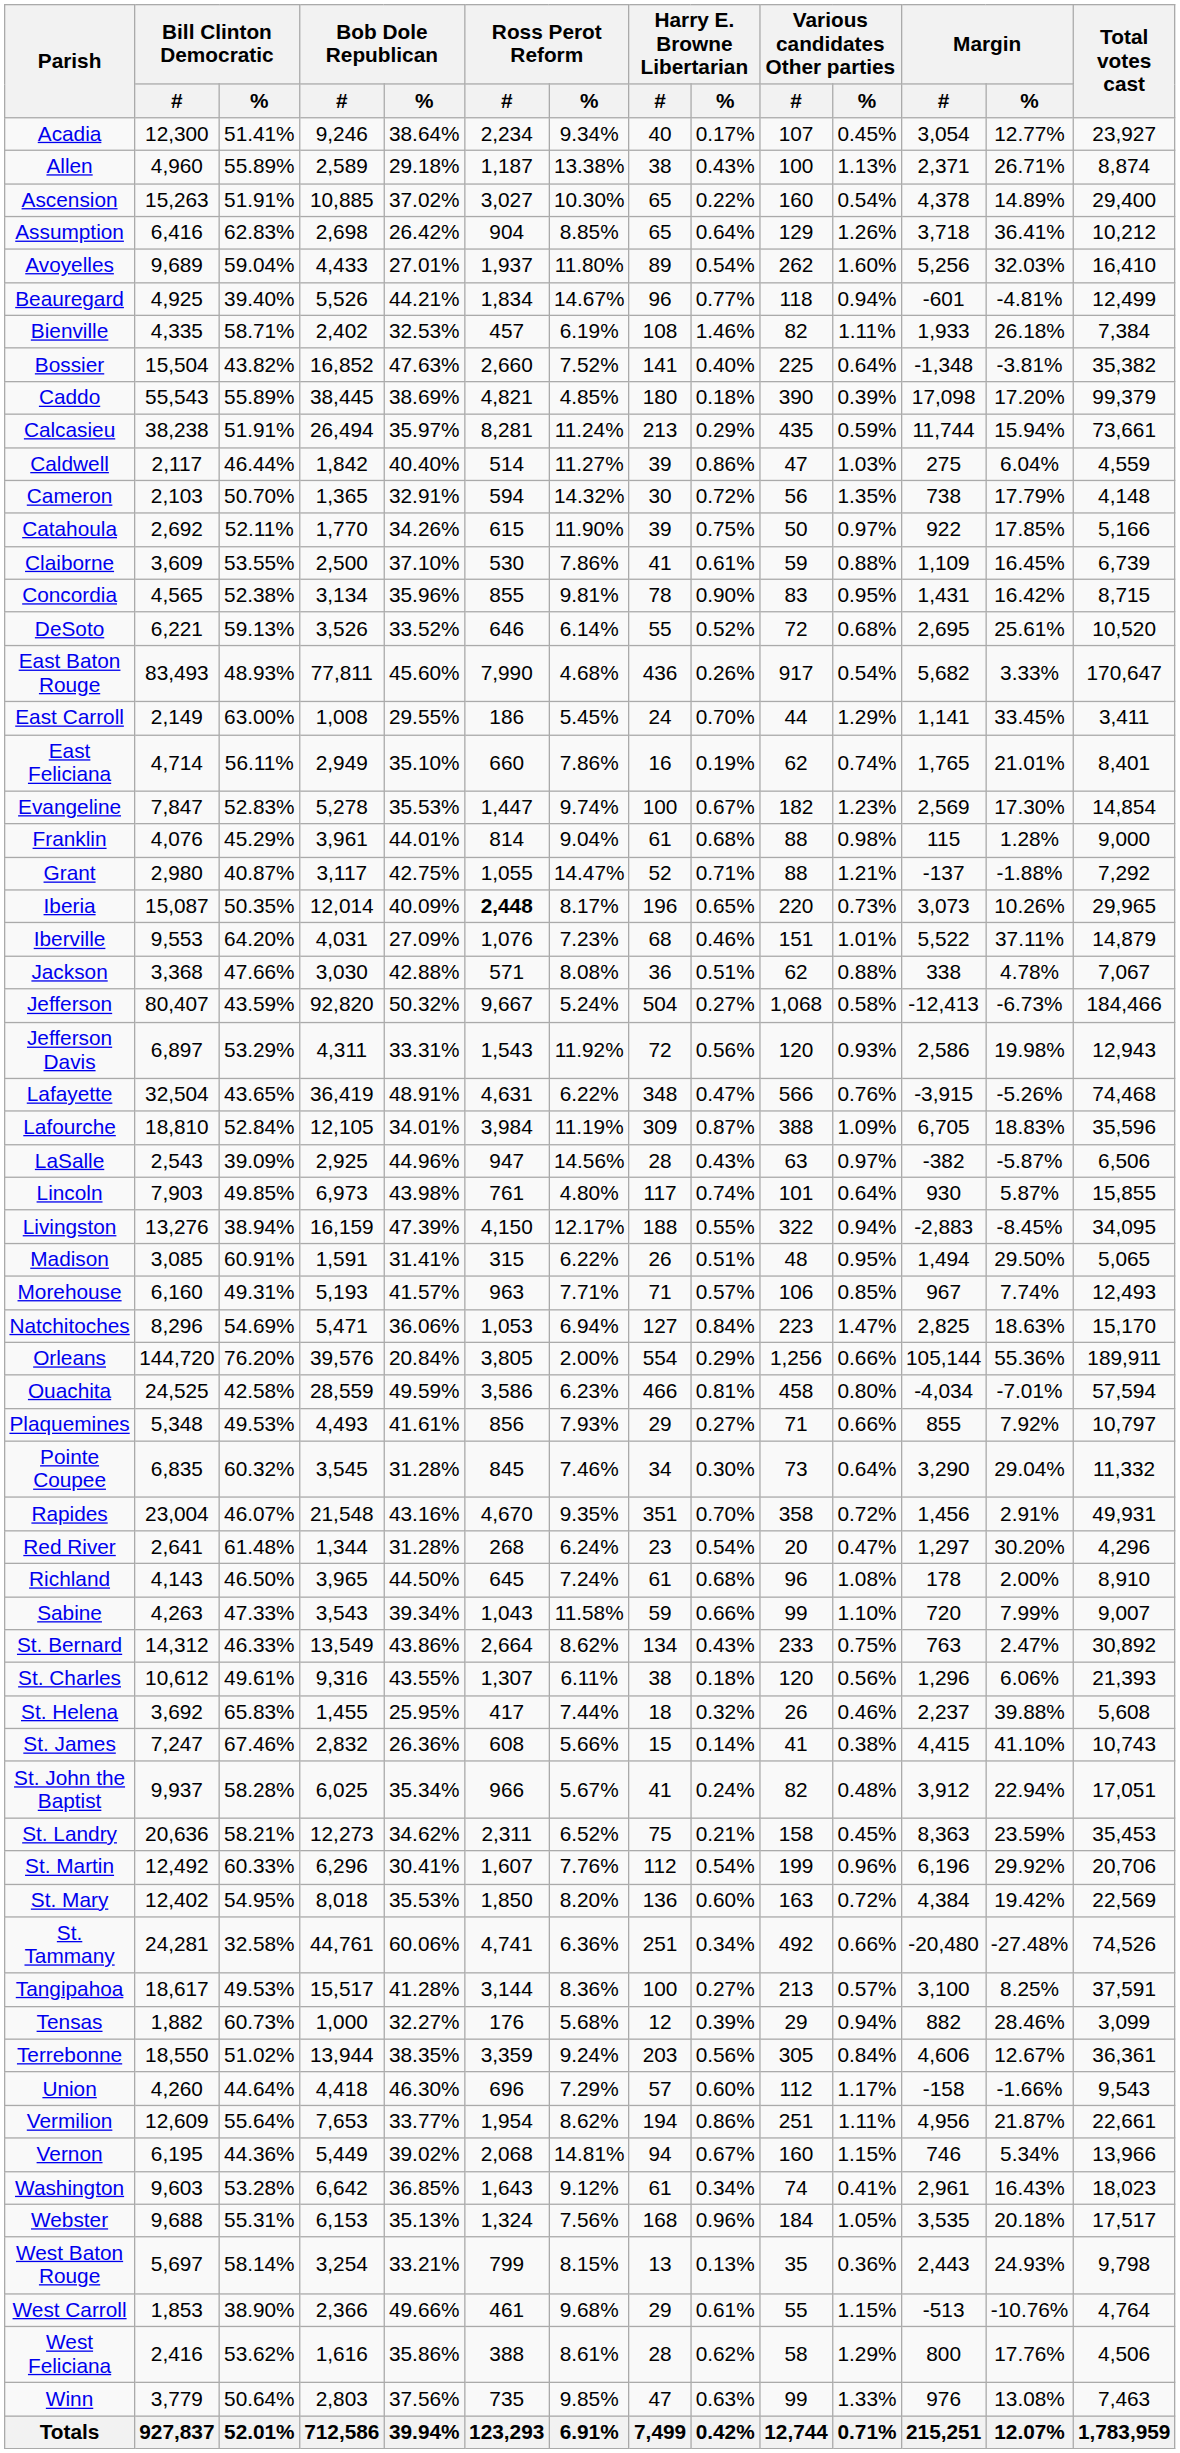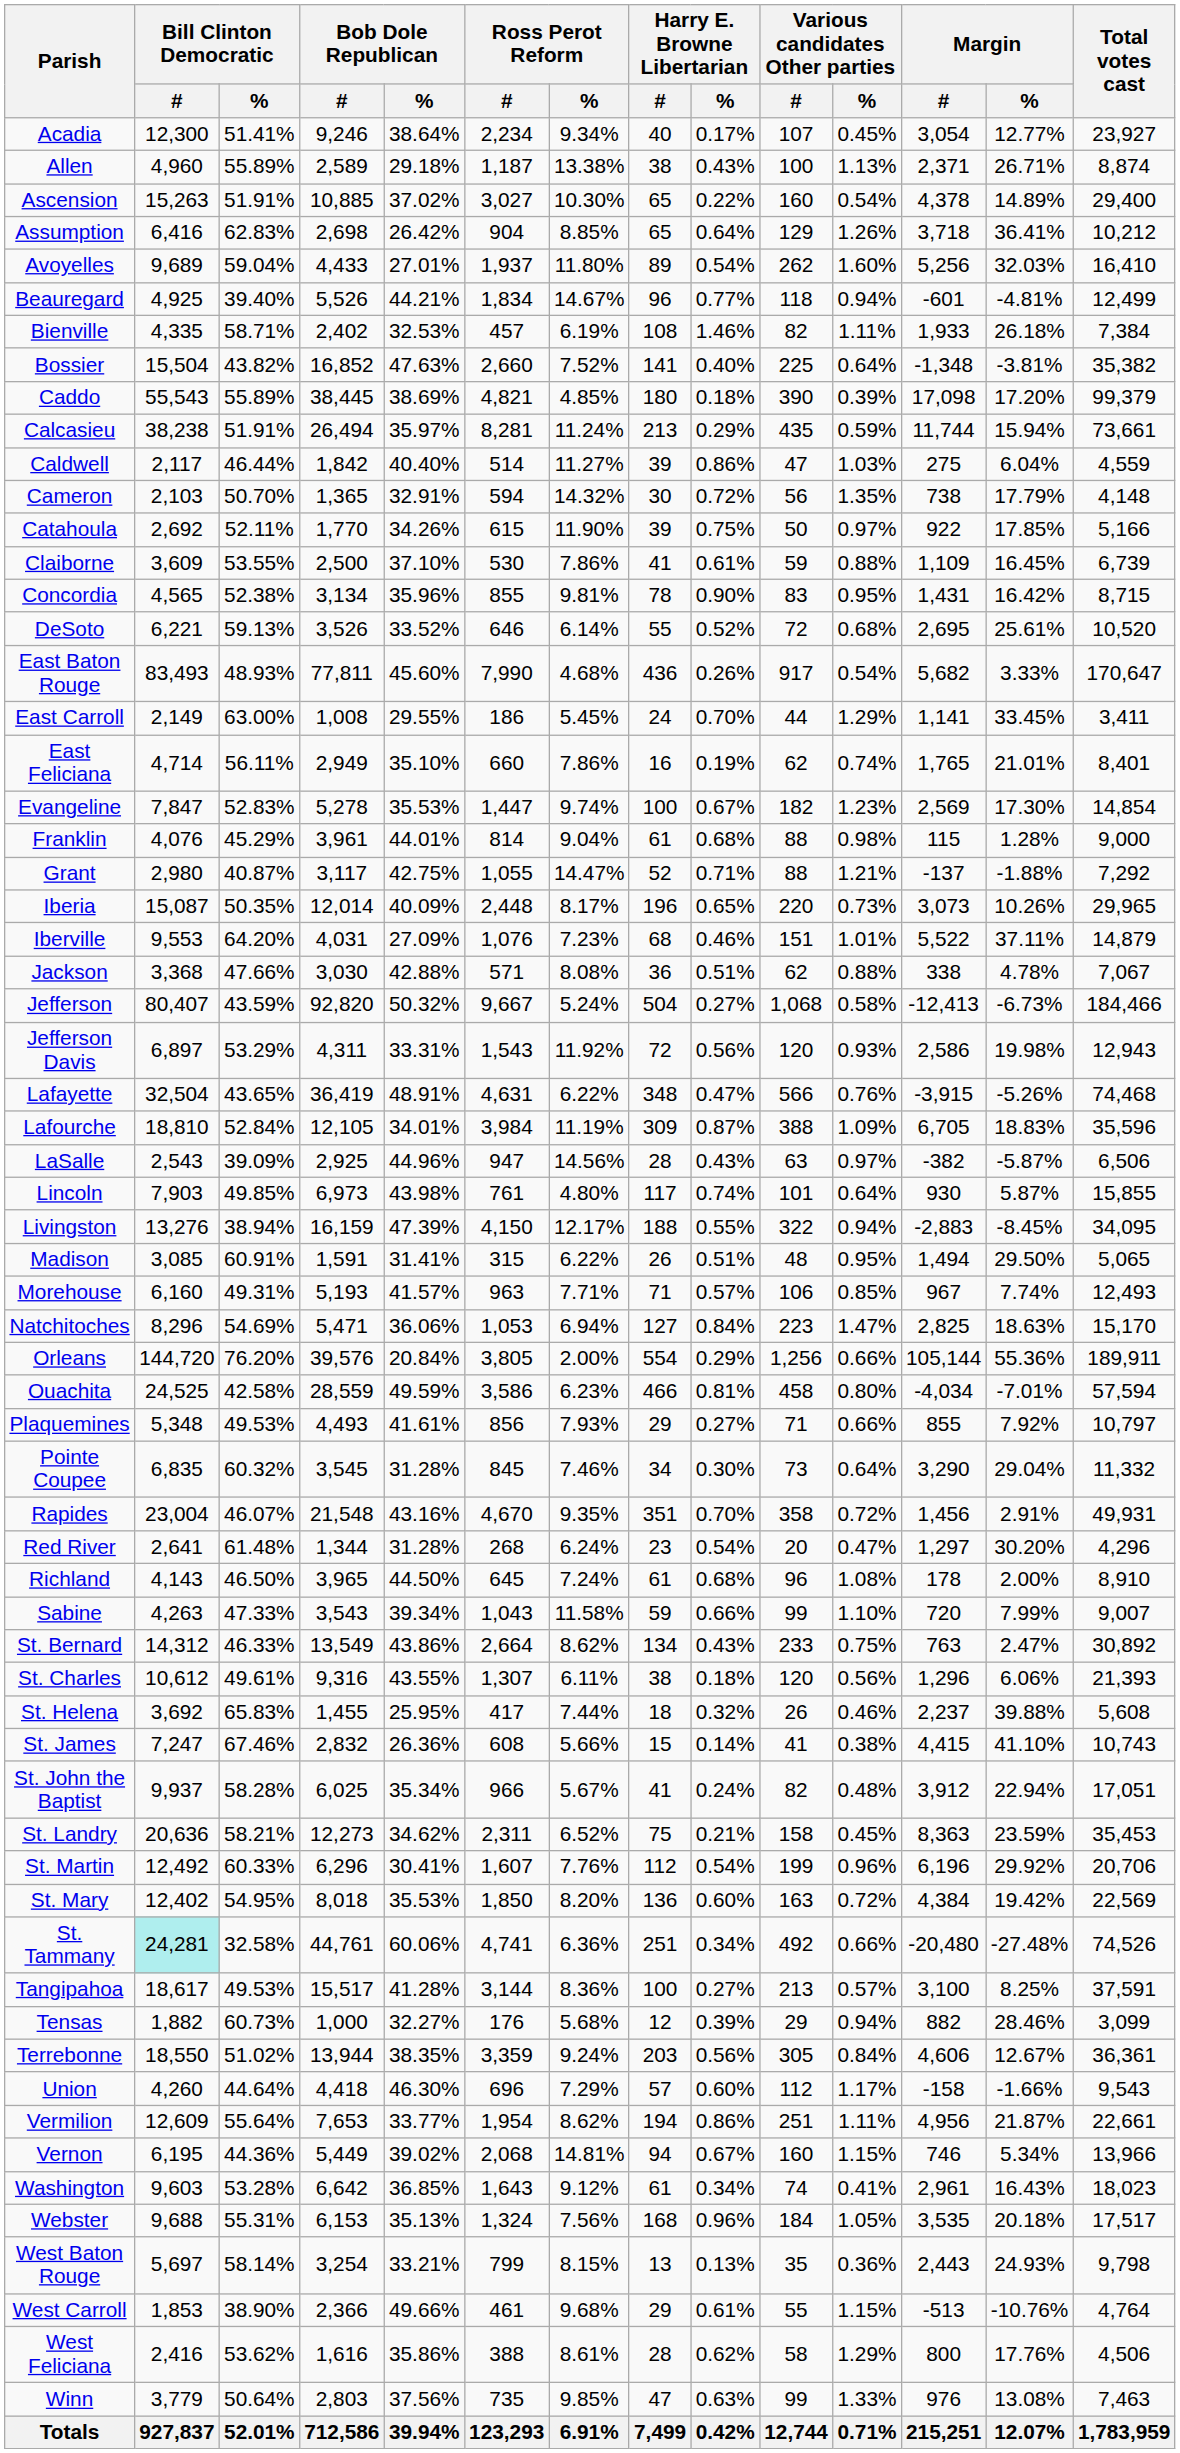(507, 906) bold -> (507, 906) normal
(177, 1944) no background -> (177, 1944) paleturquoise background
